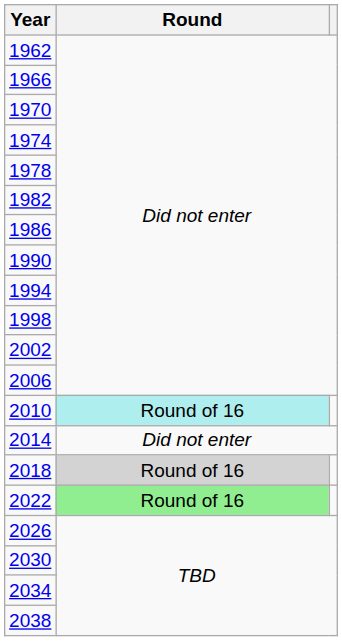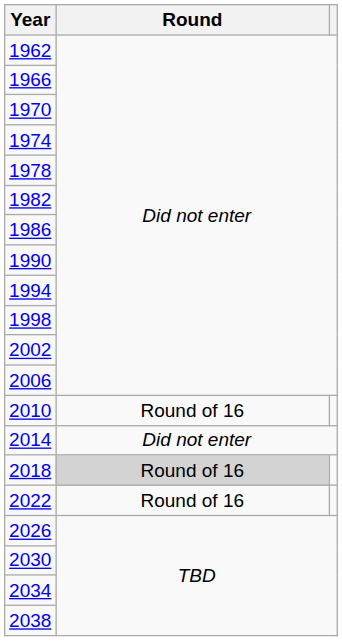(192, 410) paleturquoise background -> (192, 410) no background
(192, 501) lightgreen background -> (192, 501) no background
